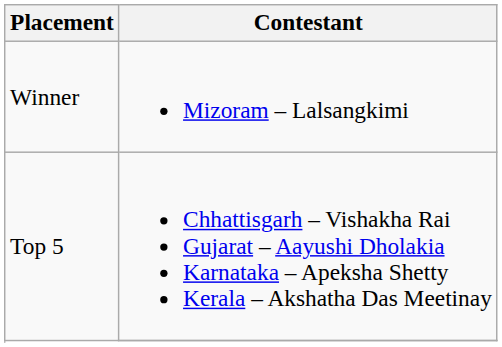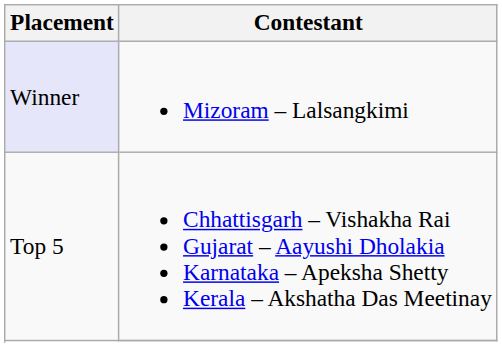(45, 96) no background -> (45, 96) lavender background
